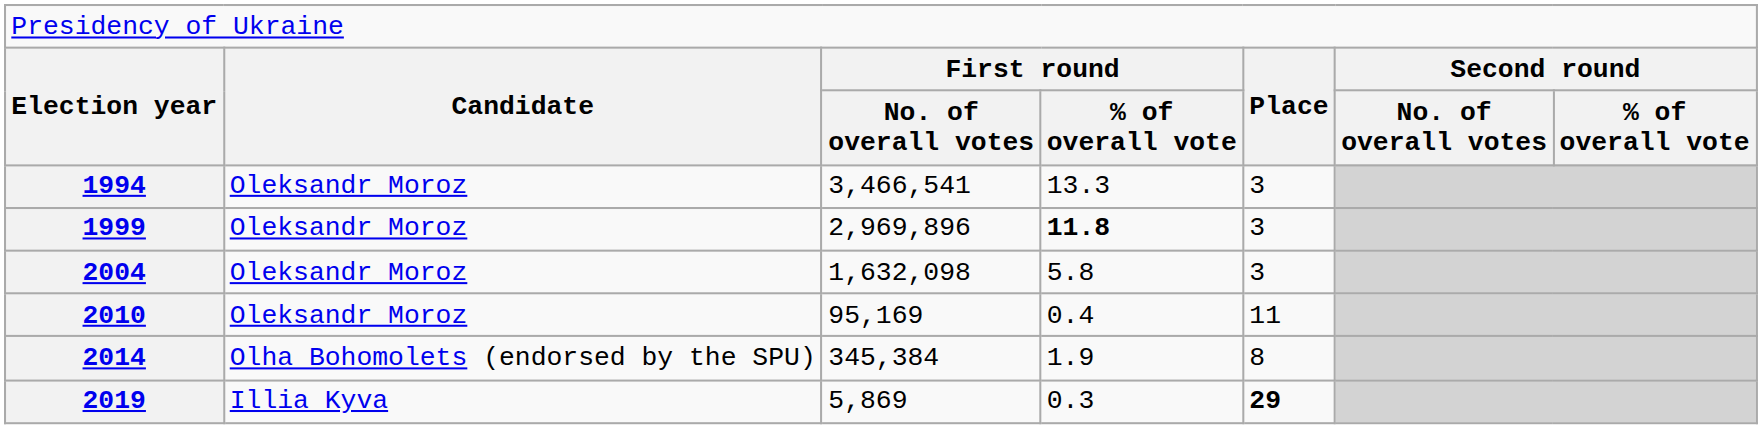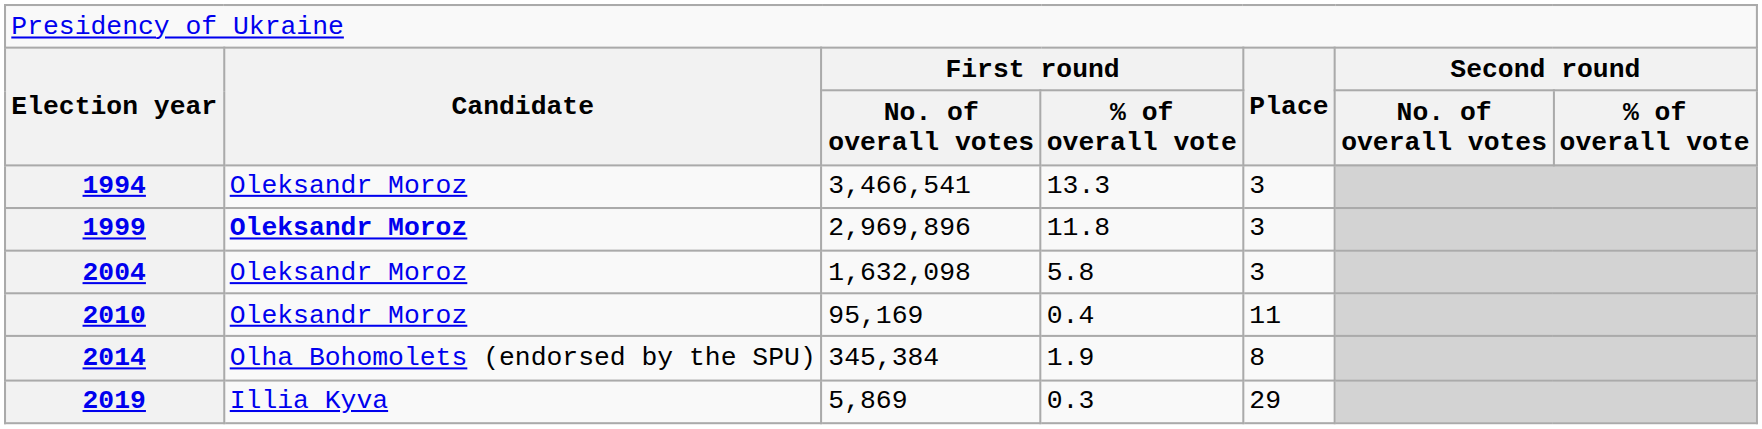(349, 229) normal -> (349, 229) bold
(1078, 229) bold -> (1078, 229) normal
(1265, 401) bold -> (1265, 401) normal
